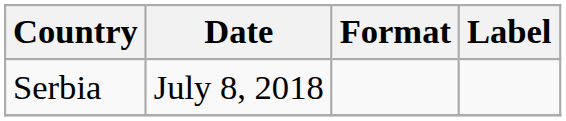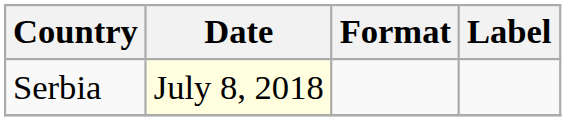(239, 86) no background -> (239, 86) lightyellow background
